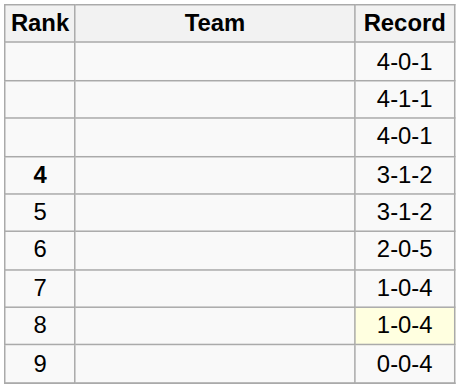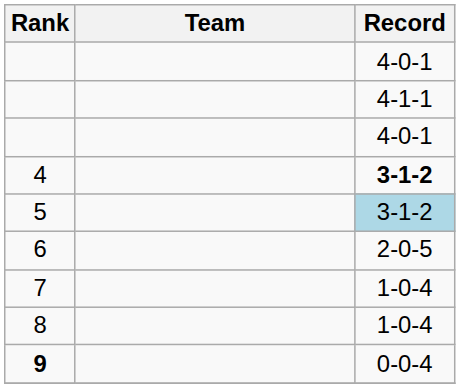(40, 174) bold -> (40, 174) normal
(405, 174) normal -> (405, 174) bold
(405, 212) no background -> (405, 212) lightblue background
(405, 325) lightyellow background -> (405, 325) no background
(40, 363) normal -> (40, 363) bold
